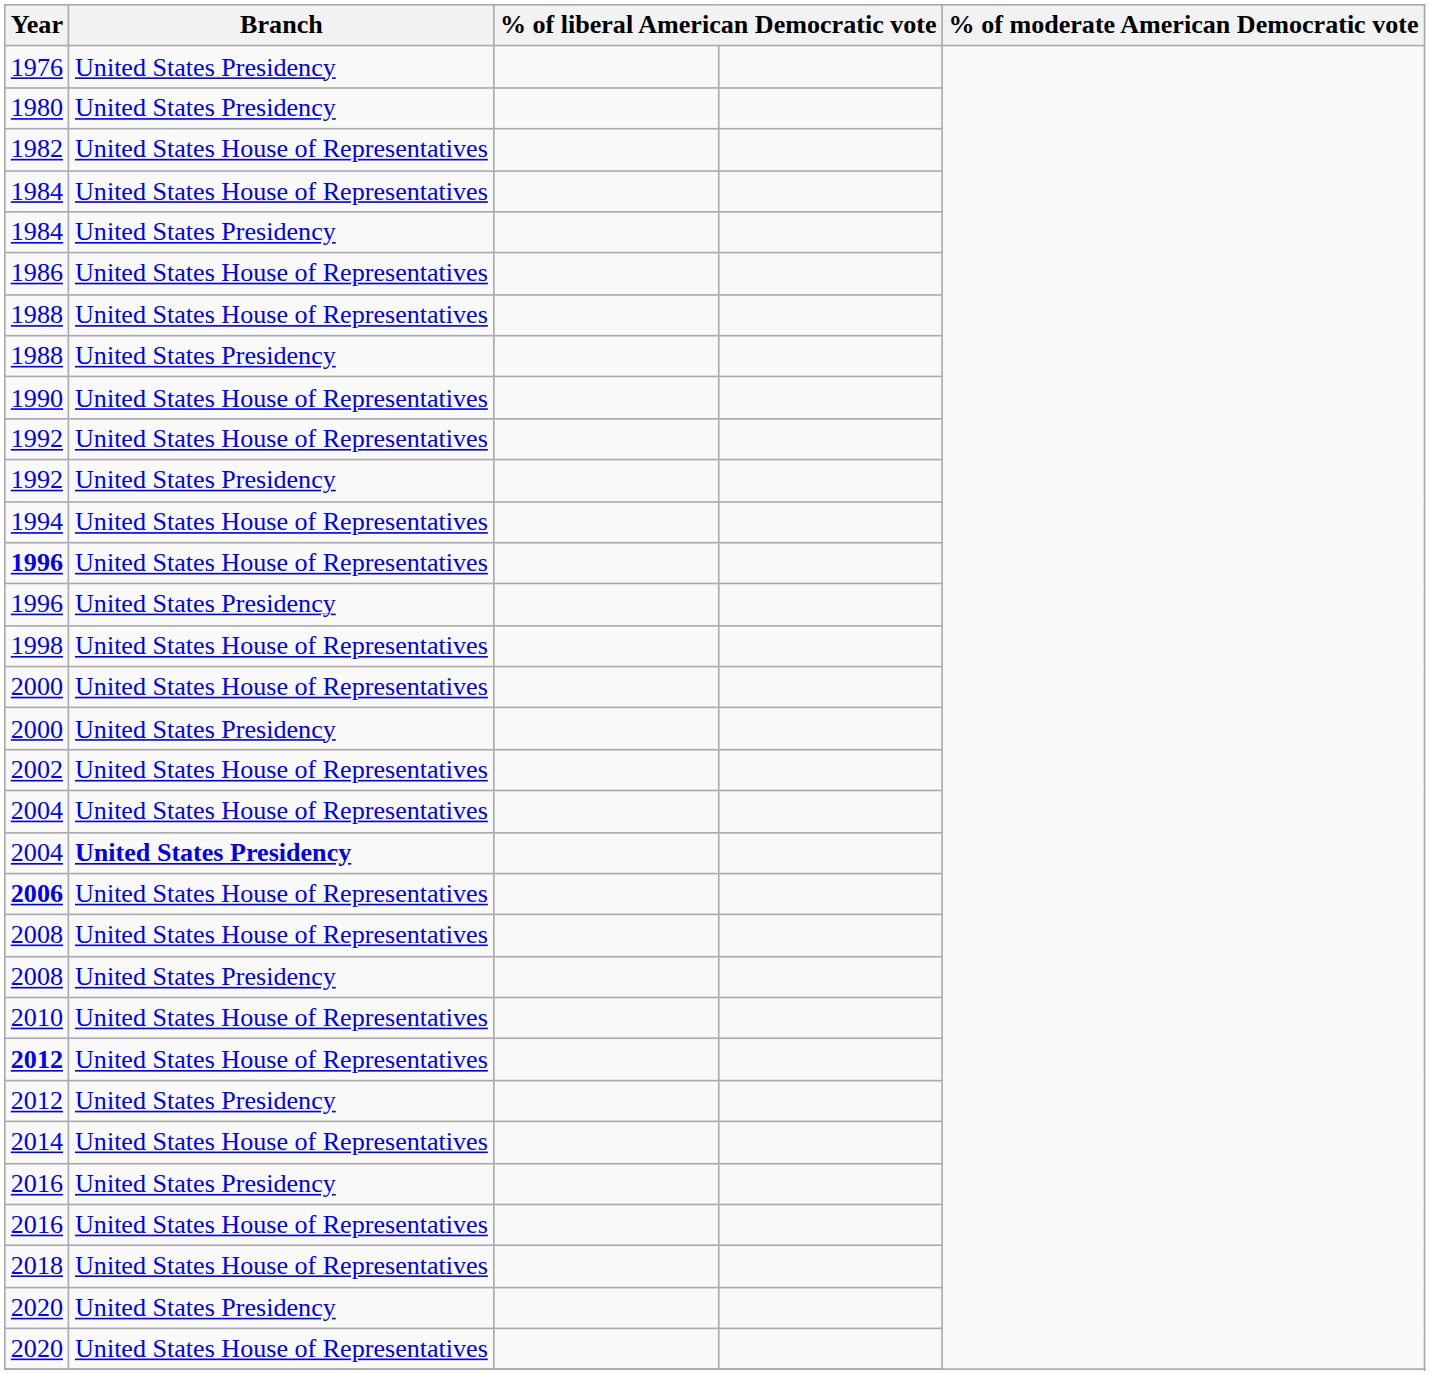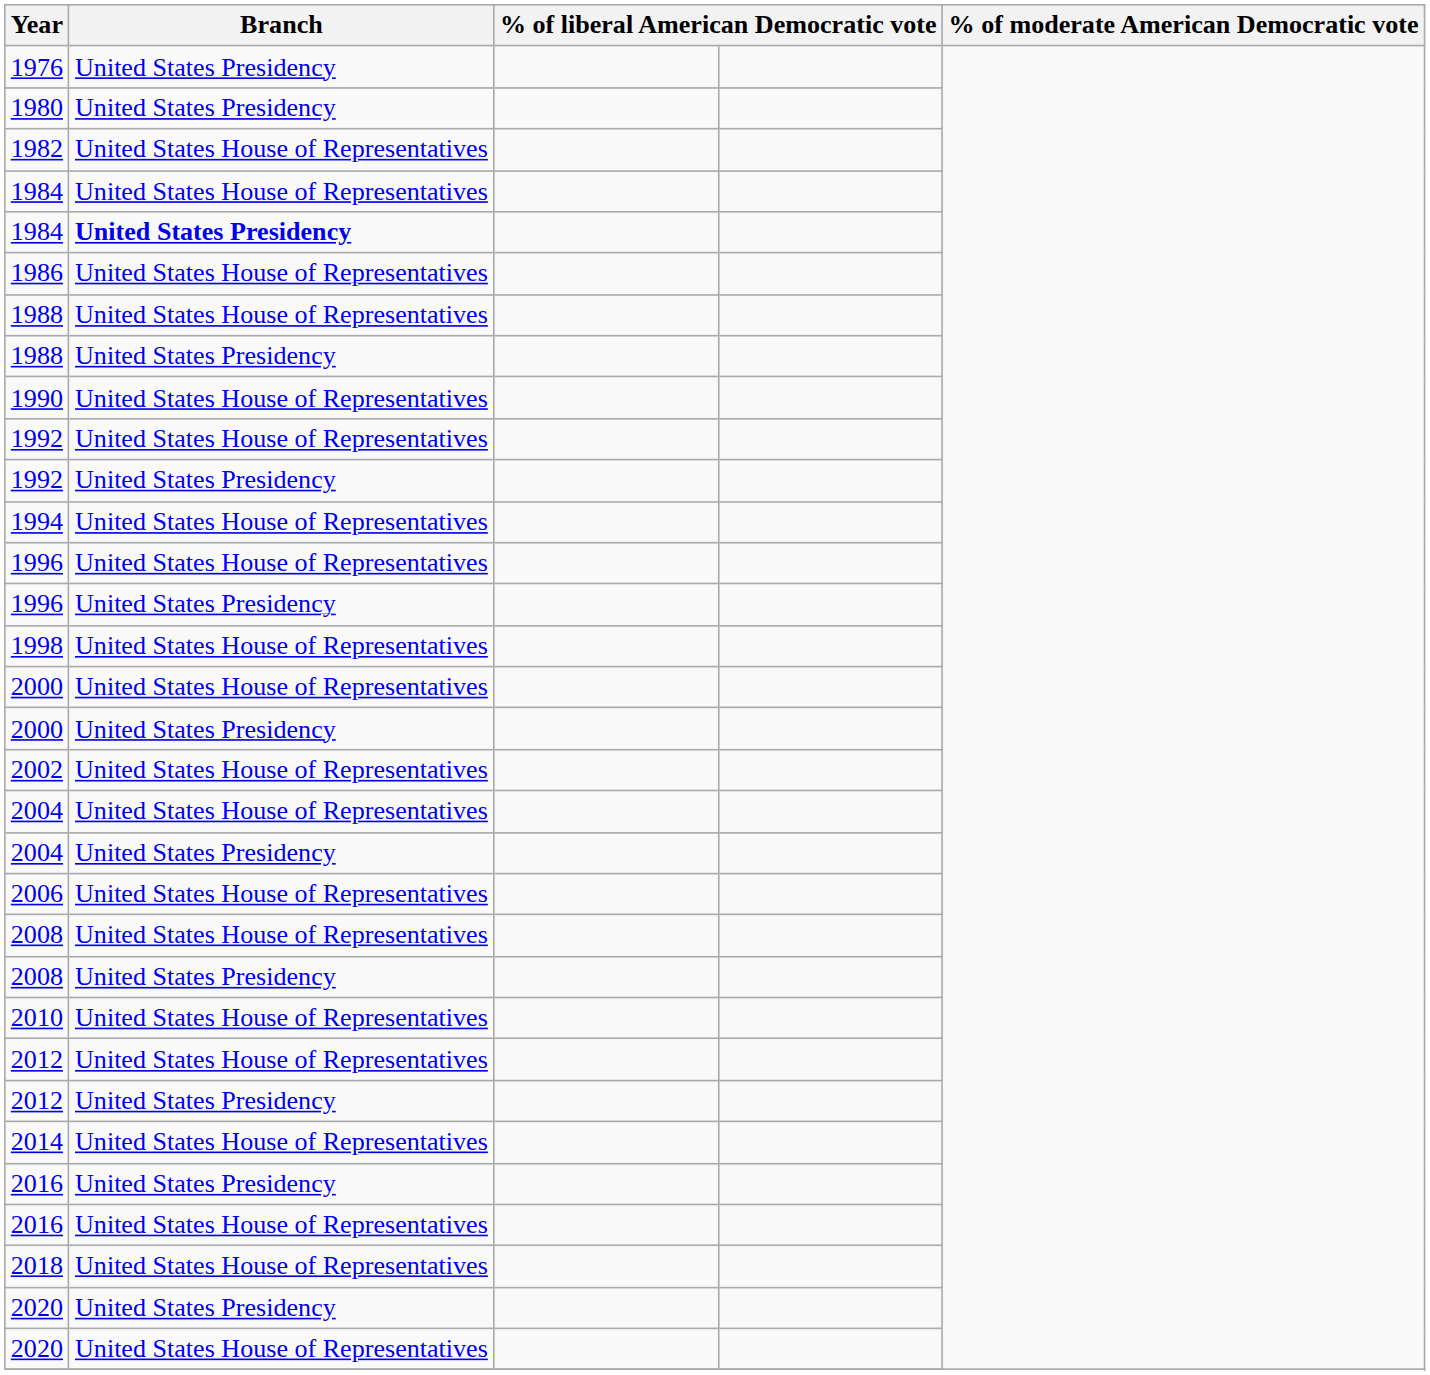(205, 231) normal -> (213, 231) bold
(37, 562) bold -> (37, 562) normal
(213, 852) bold -> (205, 852) normal
(37, 893) bold -> (37, 893) normal
(37, 1059) bold -> (37, 1059) normal
